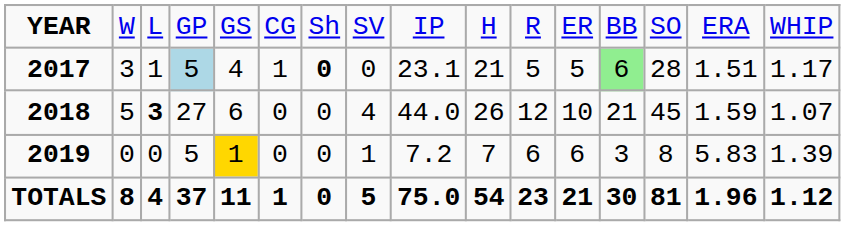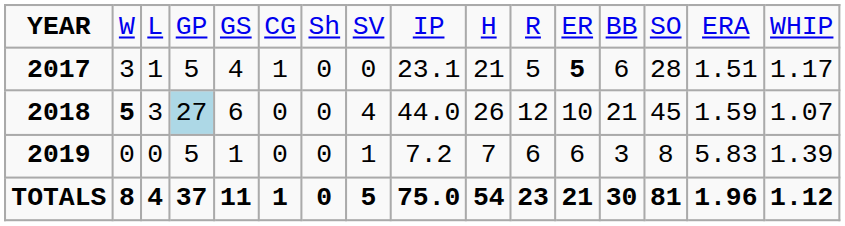(192, 70) lightblue background -> (192, 70) no background
(324, 70) bold -> (324, 70) normal
(577, 70) normal -> (577, 70) bold
(621, 70) lightgreen background -> (621, 70) no background
(127, 113) normal -> (127, 113) bold
(155, 113) bold -> (155, 113) normal
(192, 113) no background -> (192, 113) lightblue background
(236, 156) gold background -> (236, 156) no background
